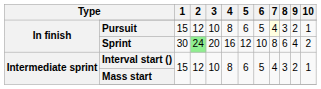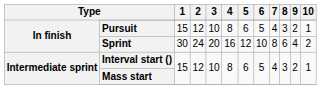(275, 28) lightyellow background -> (275, 28) no background
(198, 44) lightgreen background -> (198, 44) no background
